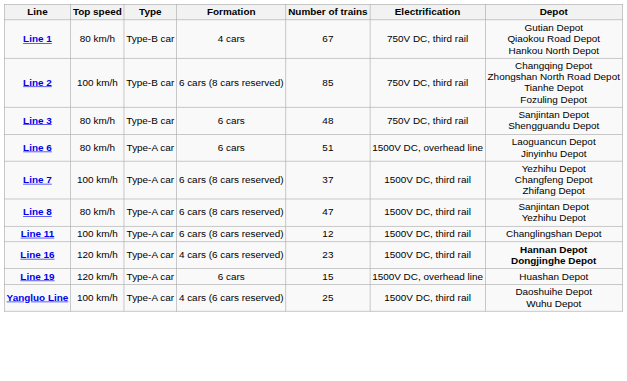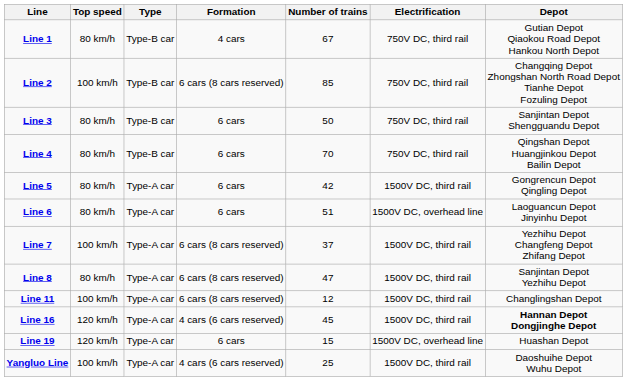(328, 120) 48 -> (328, 120) 50
+ row: (37, 153)
+ row: (37, 185)
(328, 255) 23 -> (328, 320) 45
